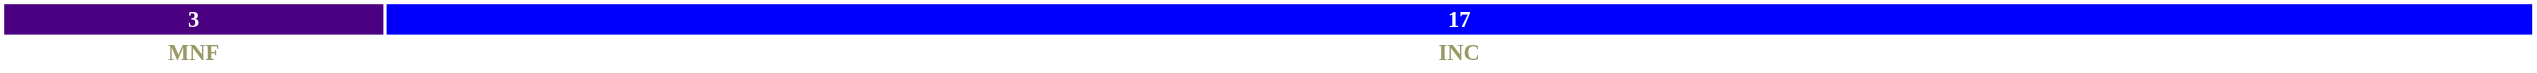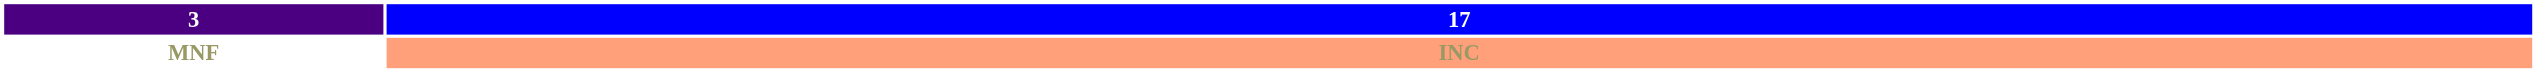(1459, 52) no background -> (1459, 52) lightsalmon background
